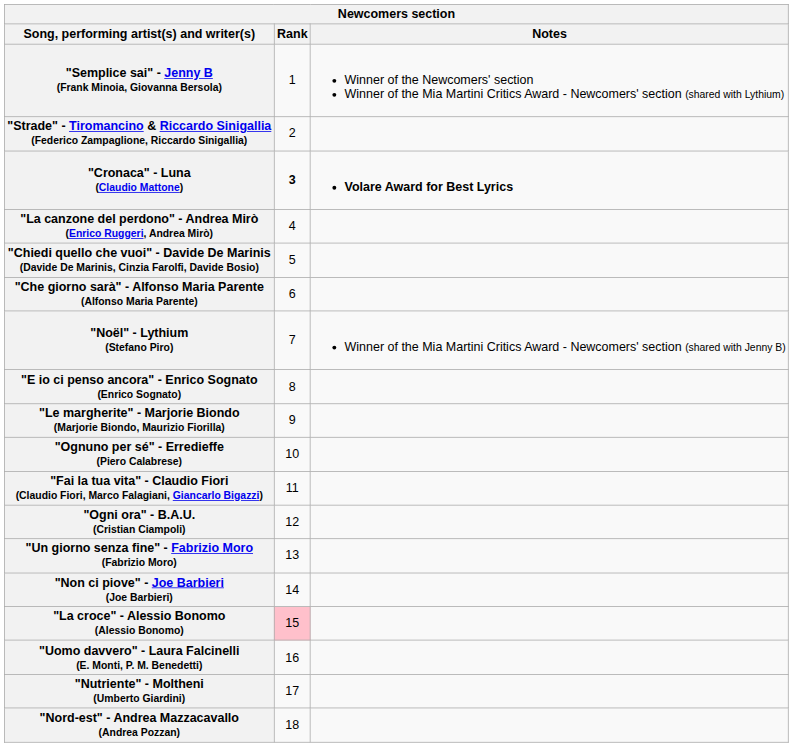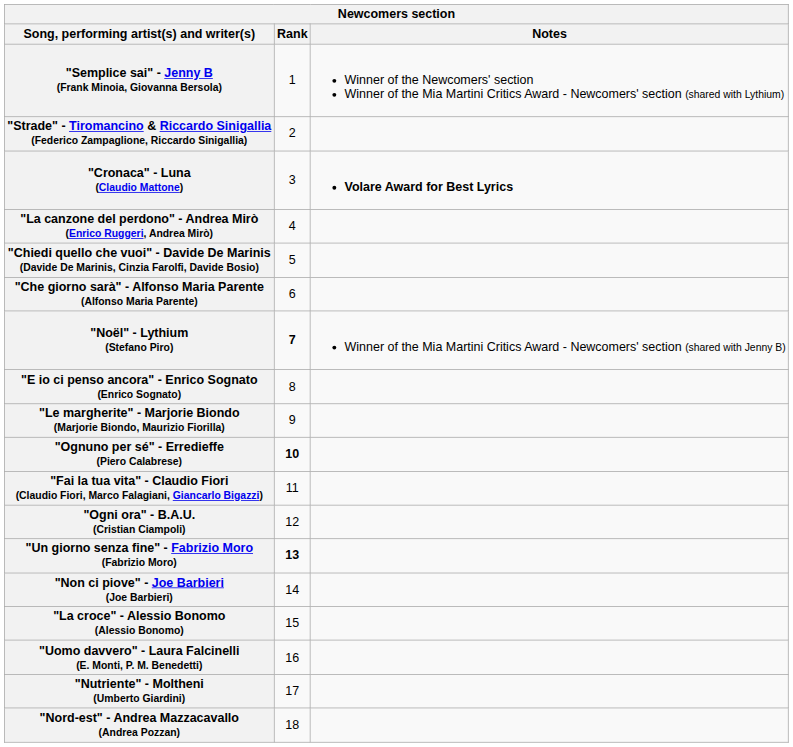(292, 180) bold -> (292, 180) normal
(292, 340) normal -> (292, 340) bold
(292, 454) normal -> (292, 454) bold
(292, 555) normal -> (292, 555) bold
(292, 623) pink background -> (292, 623) no background
